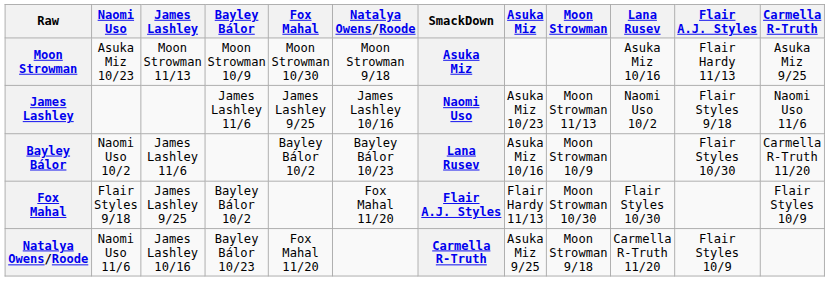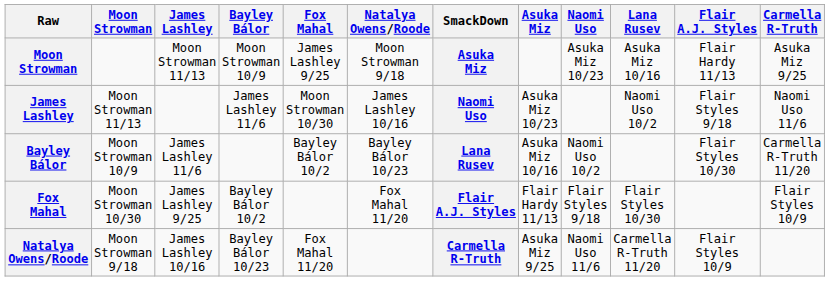columns swapped: (578, 21) <-> (116, 21)
(301, 62) Moon Strowman 10/30 -> (315, 62) James Lashley 9/25
(301, 110) James Lashley 9/25 -> (315, 110) Moon Strowman 10/30
